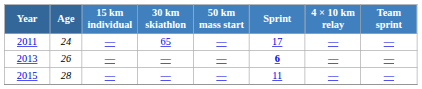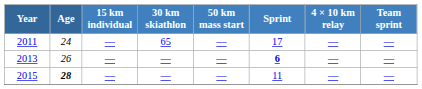(66, 76) normal -> (66, 76) bold
